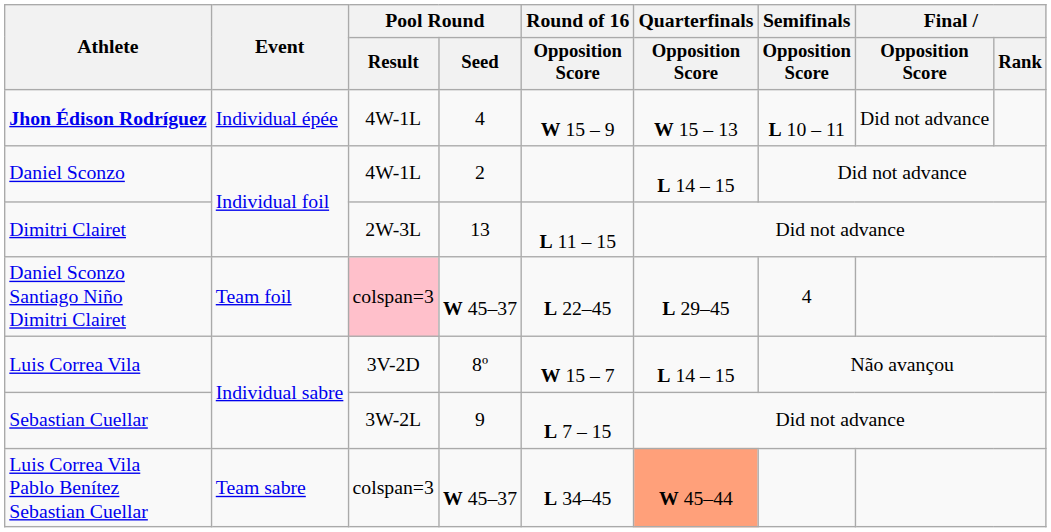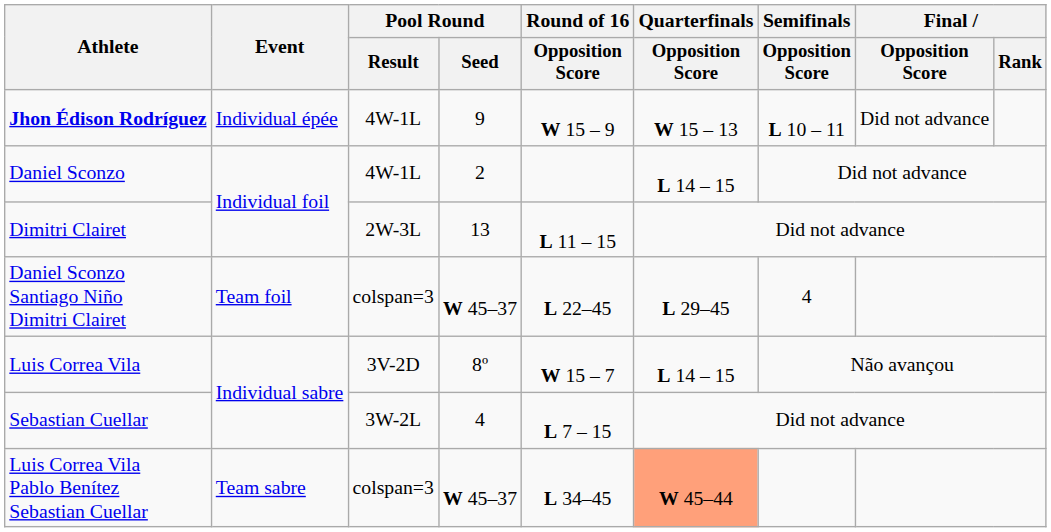(480, 118) 4 -> (480, 118) 9
(393, 297) pink background -> (393, 297) no background
(480, 420) 9 -> (480, 420) 4
